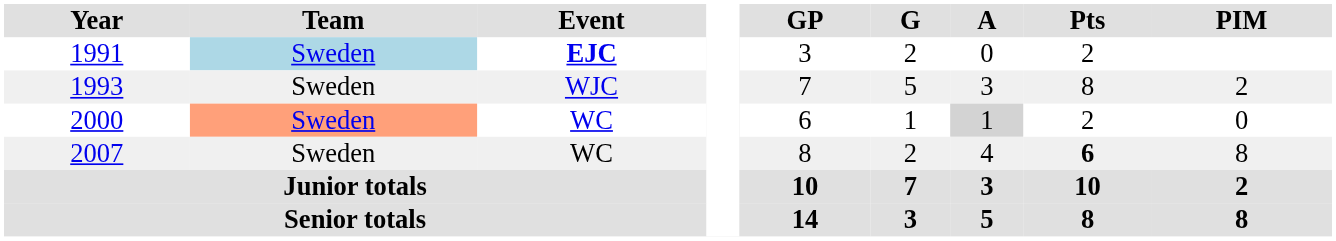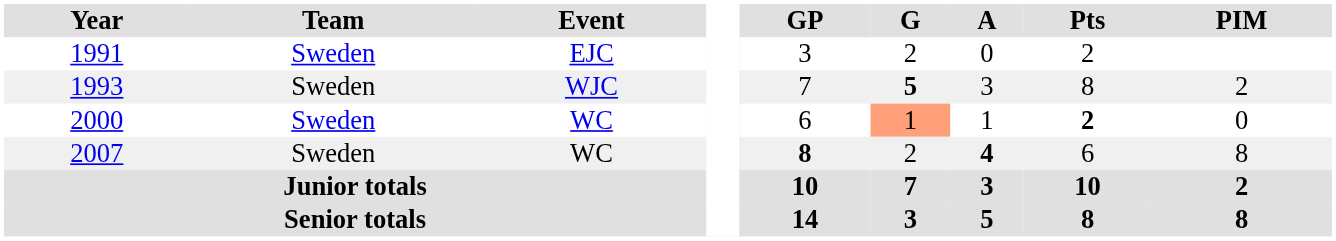(333, 53) lightblue background -> (333, 53) no background
(592, 53) bold -> (592, 53) normal
(910, 86) normal -> (910, 86) bold
(333, 119) lightsalmon background -> (333, 119) no background
(910, 119) no background -> (910, 119) lightsalmon background
(987, 119) lightgrey background -> (987, 119) no background
(1088, 119) normal -> (1088, 119) bold
(805, 153) normal -> (805, 153) bold
(987, 153) normal -> (987, 153) bold
(1088, 153) bold -> (1088, 153) normal
